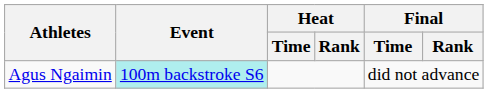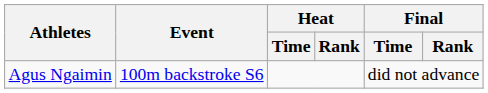(192, 74) paleturquoise background -> (192, 74) no background
